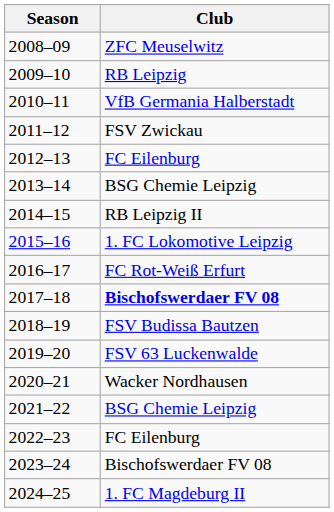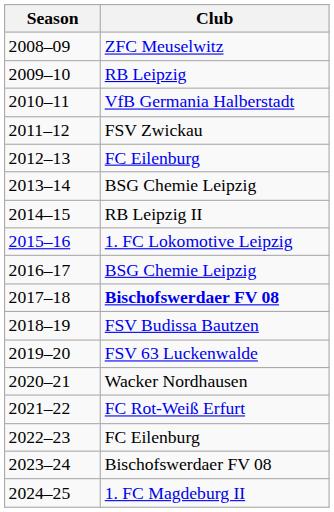(175, 269) FC Rot-Weiß Erfurt -> (180, 269) BSG Chemie Leipzig
(180, 409) BSG Chemie Leipzig -> (175, 409) FC Rot-Weiß Erfurt
